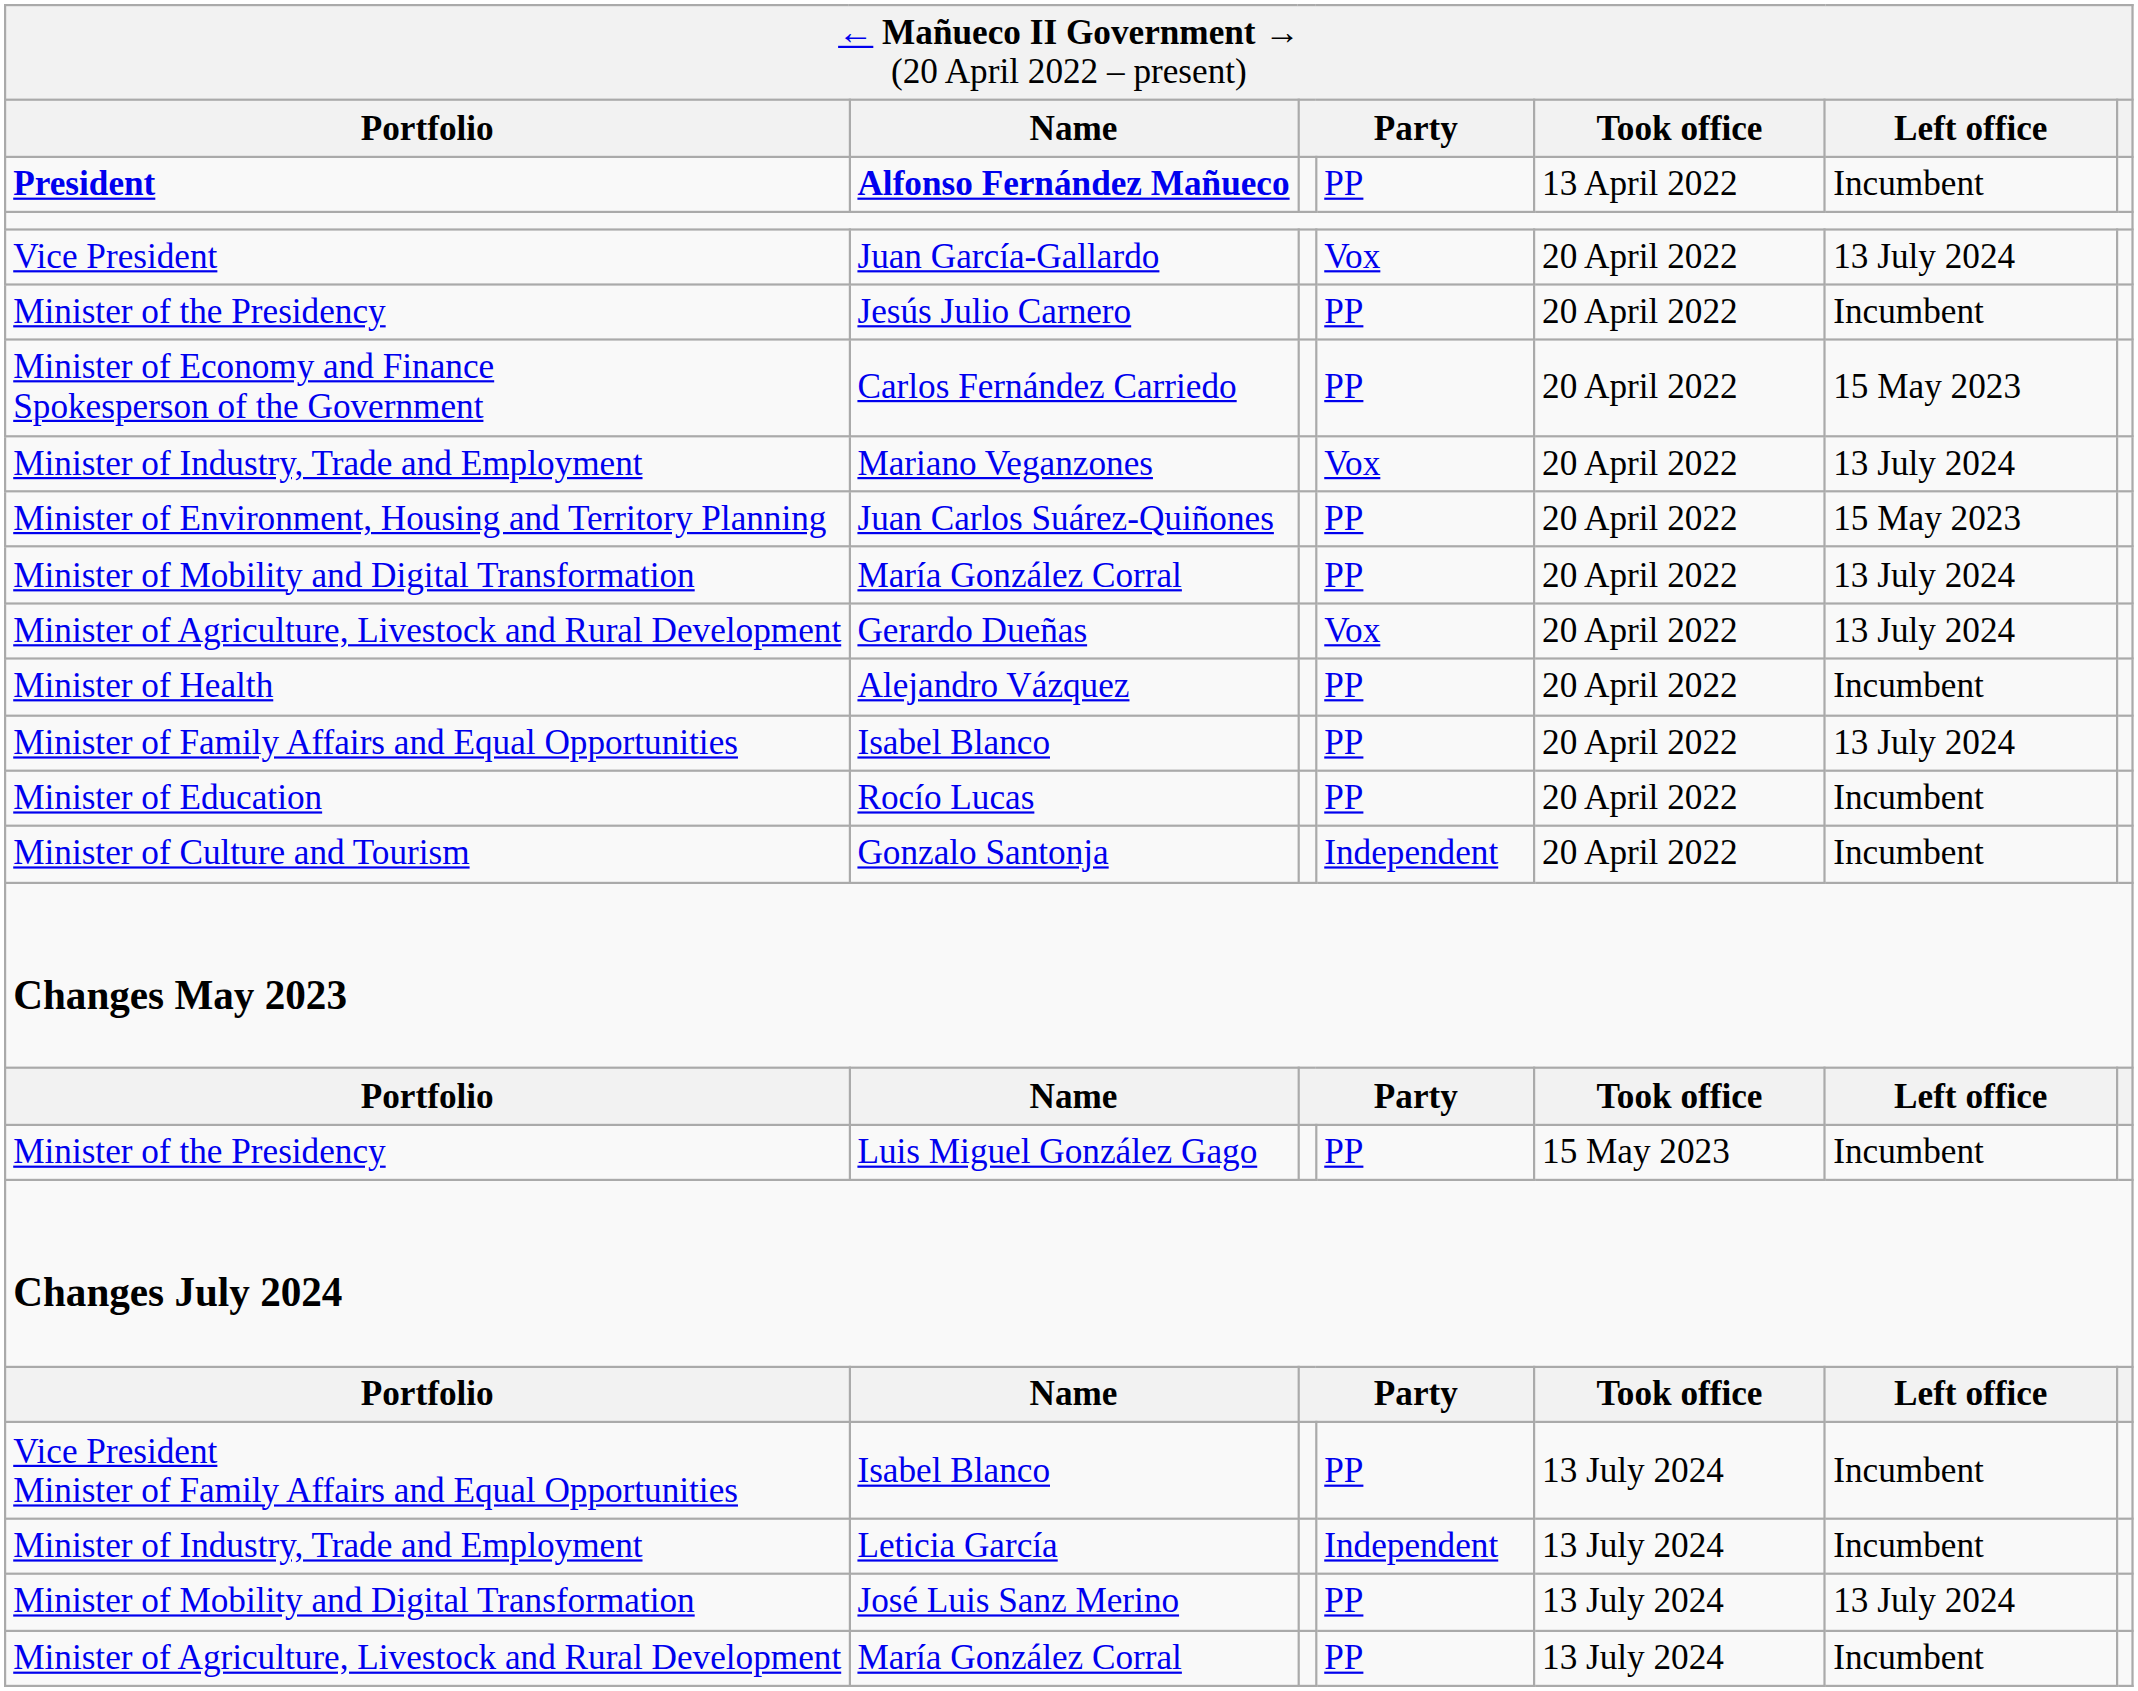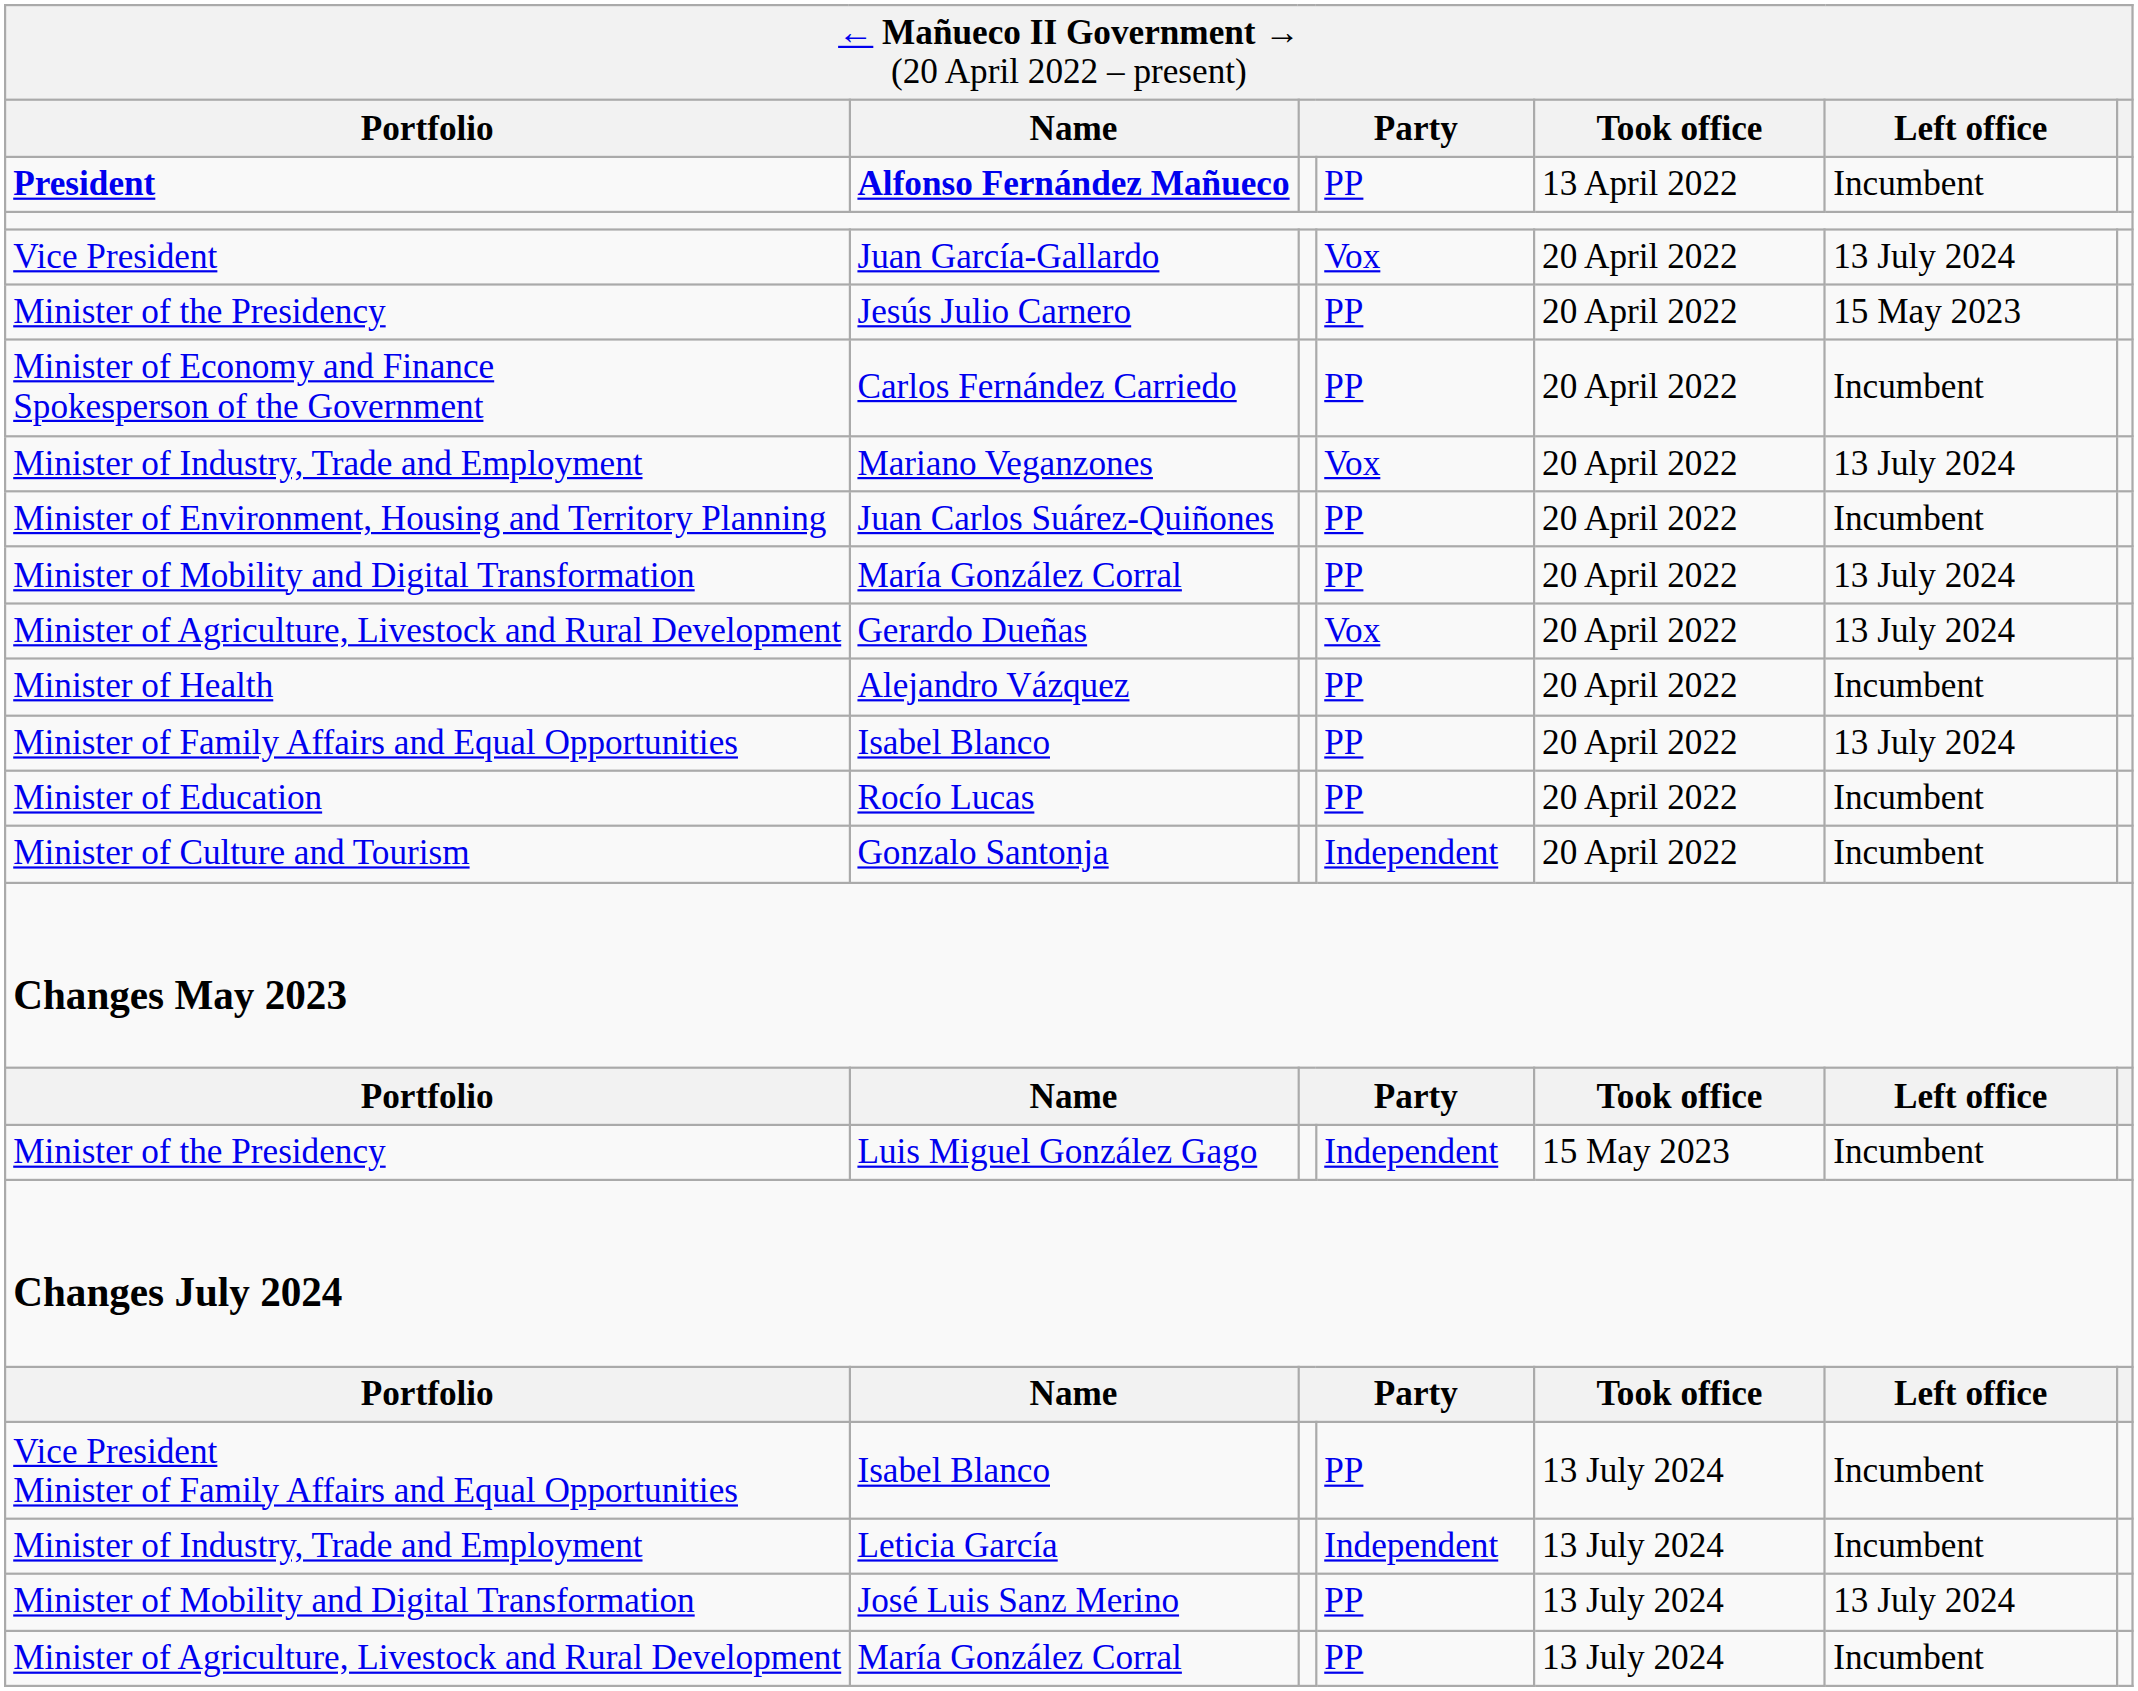(1909, 311) Incumbent -> (1927, 311) 15 May 2023
(1927, 387) 15 May 2023 -> (1909, 387) Incumbent
(1927, 518) 15 May 2023 -> (1909, 518) Incumbent
(1344, 1151) PP -> (1411, 1151) Independent
